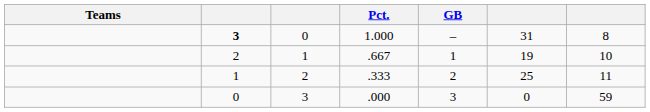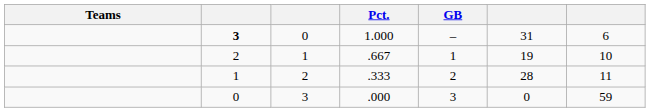(606, 35) 8 -> (606, 35) 6
(527, 76) 25 -> (527, 76) 28
